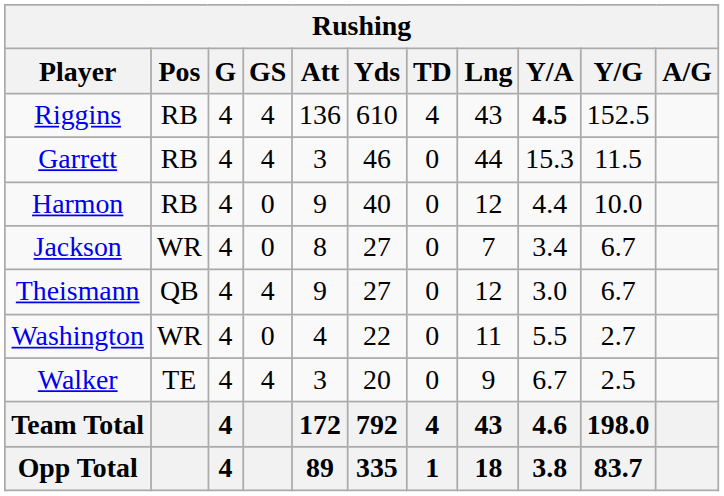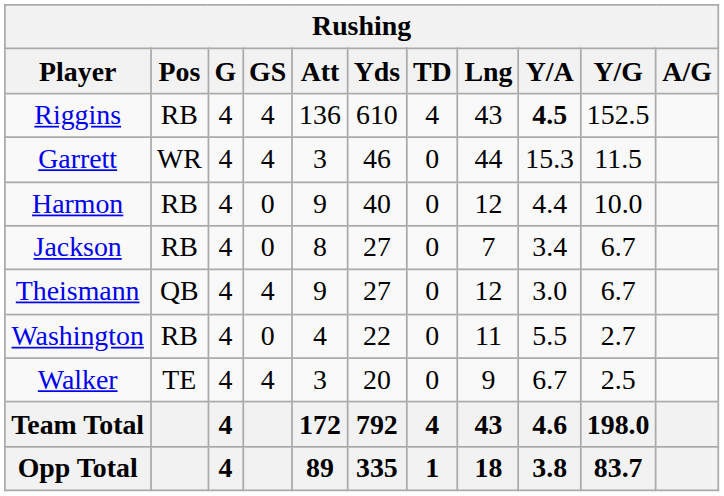(179, 159) RB -> (179, 159) WR
(179, 247) WR -> (179, 247) RB
(179, 335) WR -> (179, 335) RB
